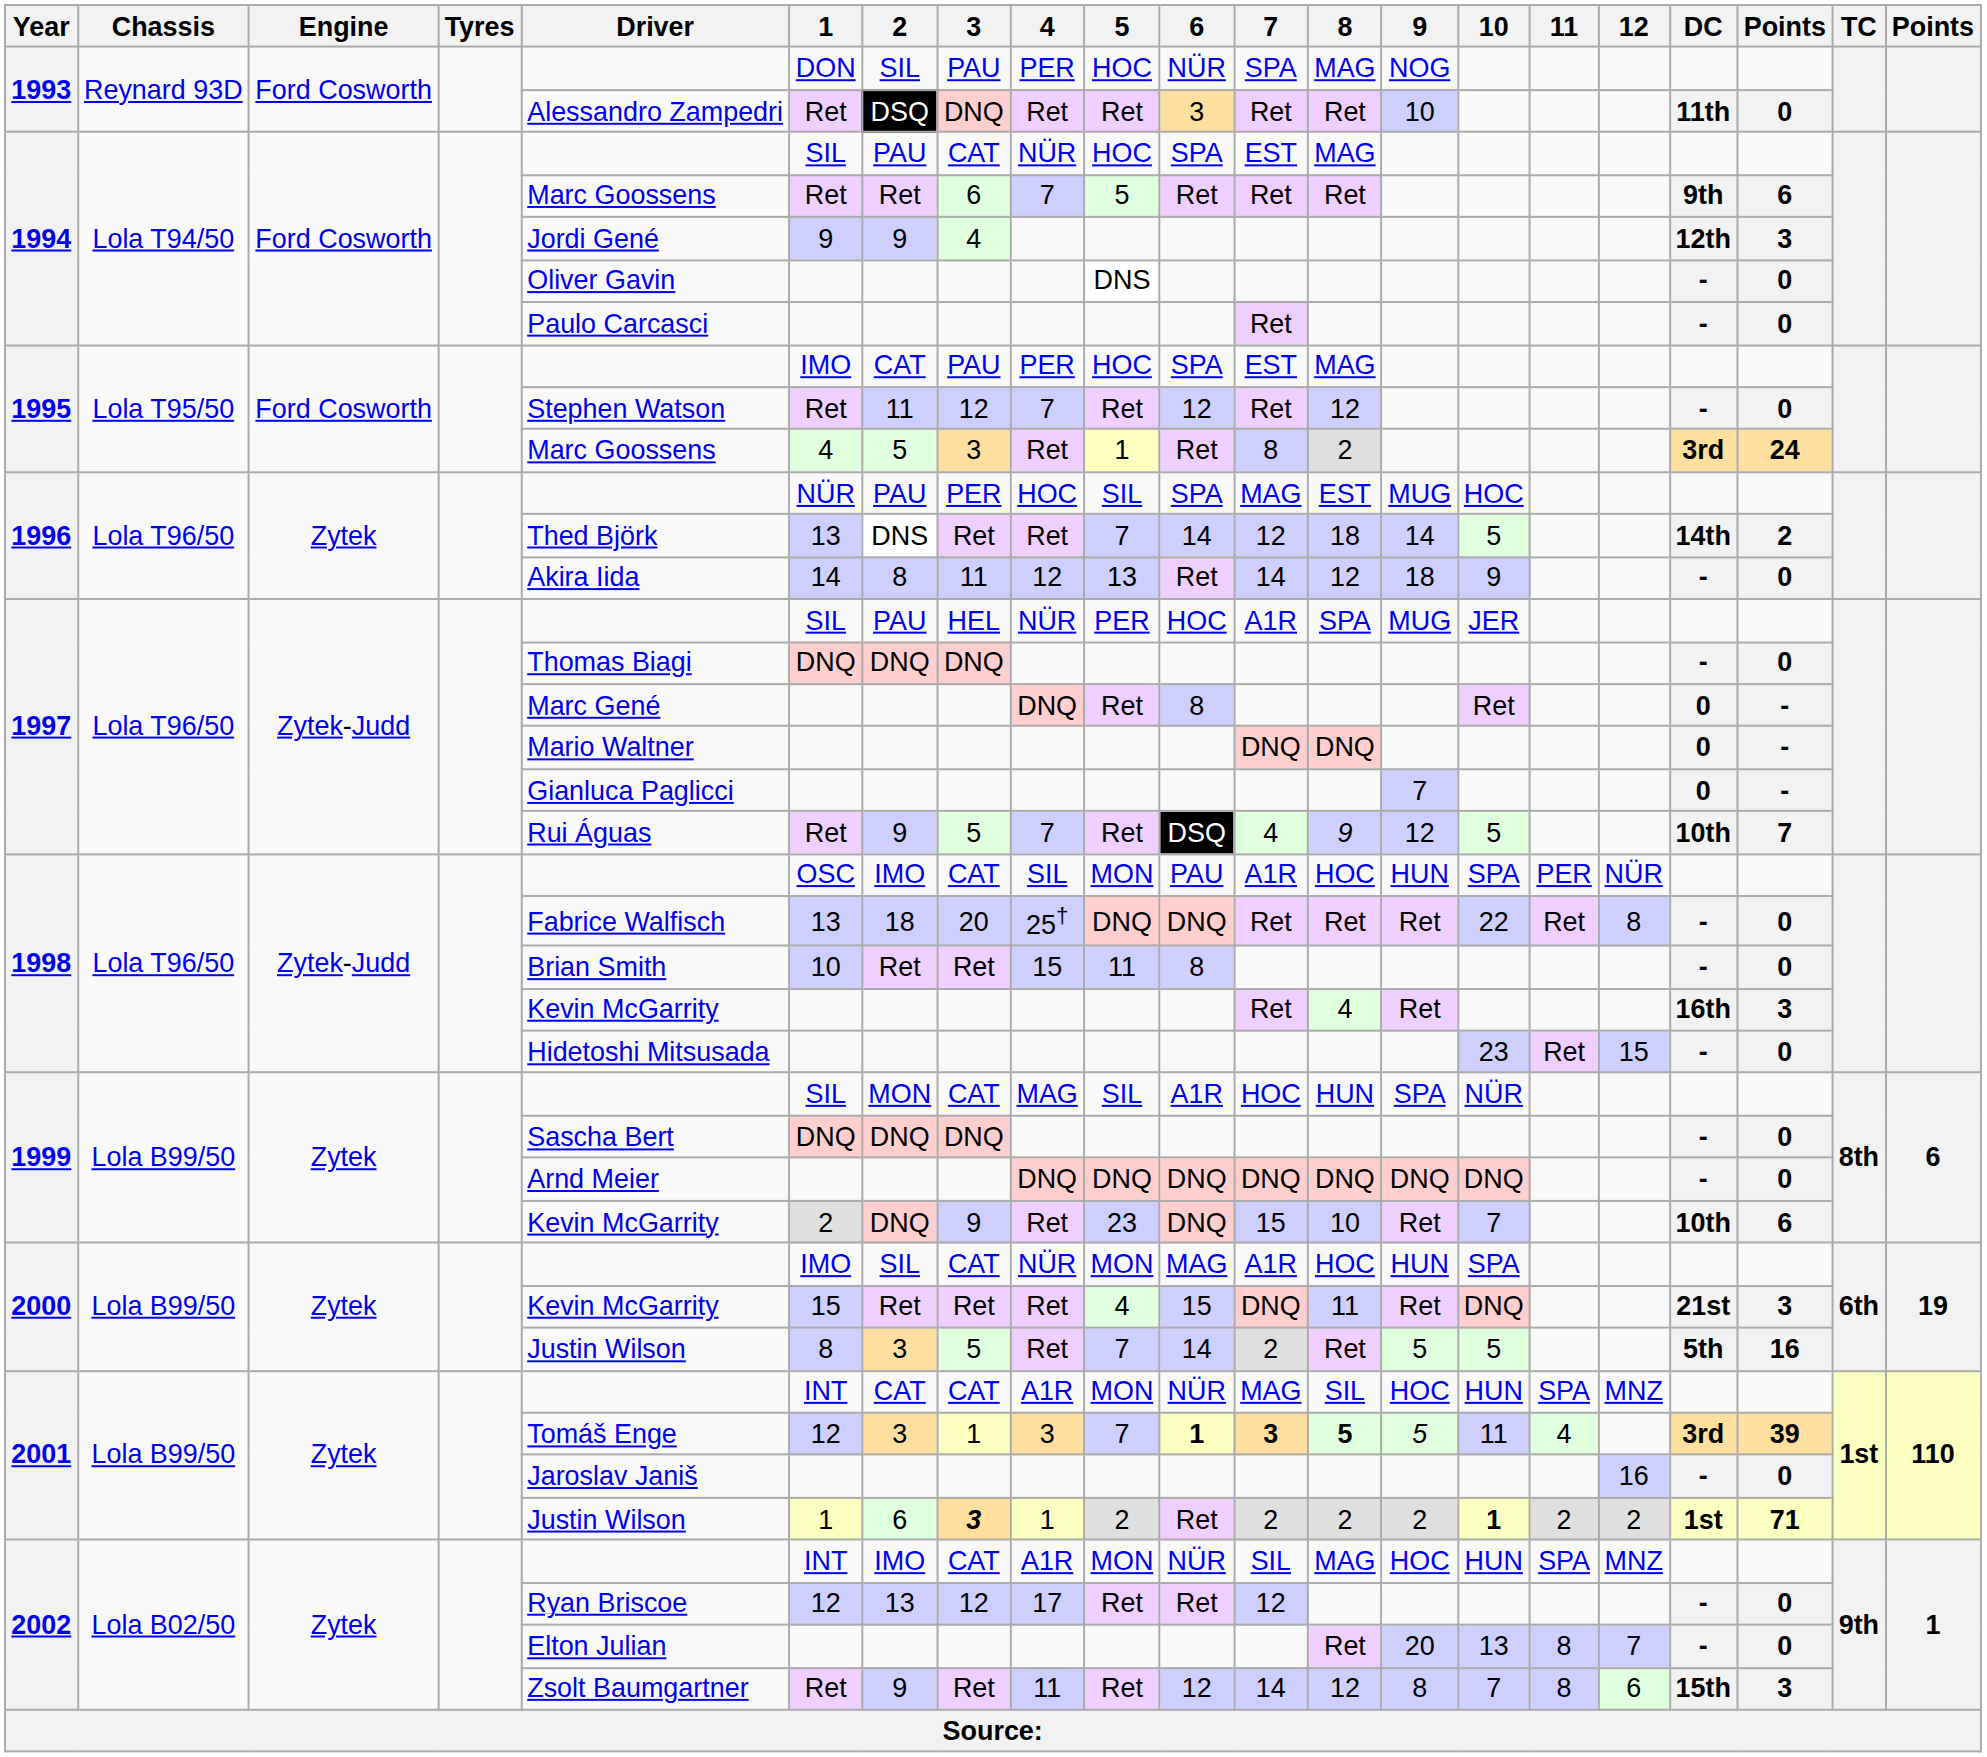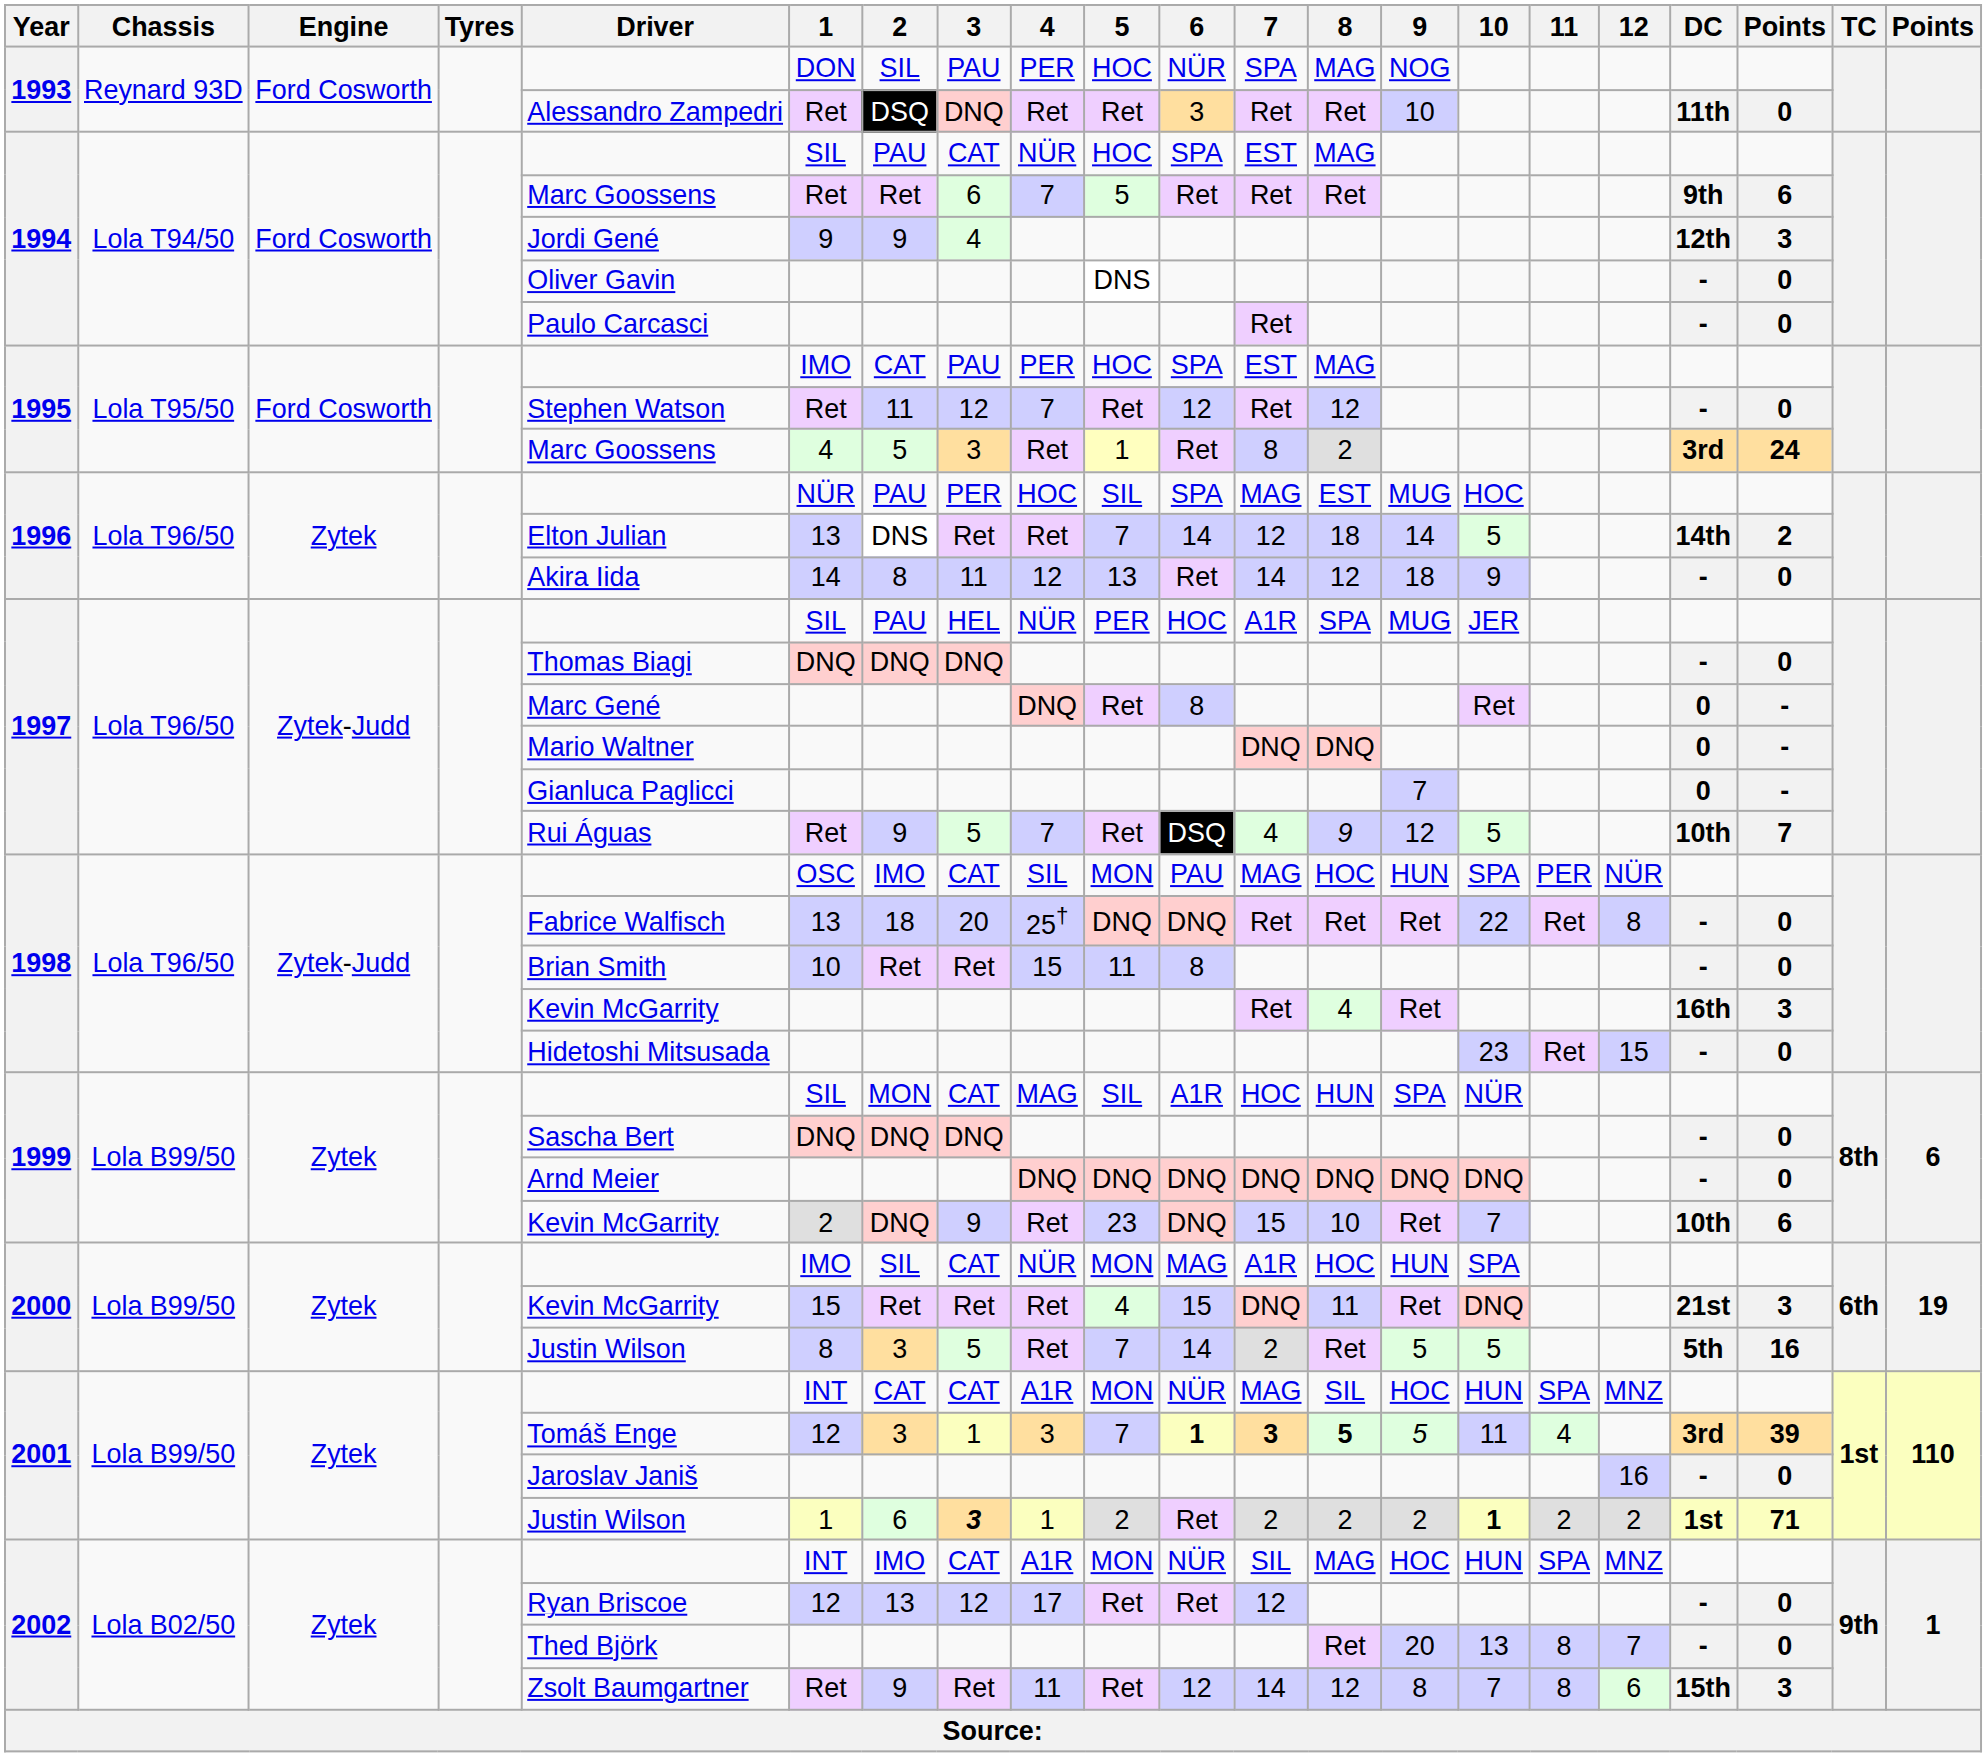(592, 535) Thed Björk -> (597, 535) Elton Julian
(1271, 875) A1R -> (1271, 875) MAG
(597, 1646) Elton Julian -> (592, 1646) Thed Björk
